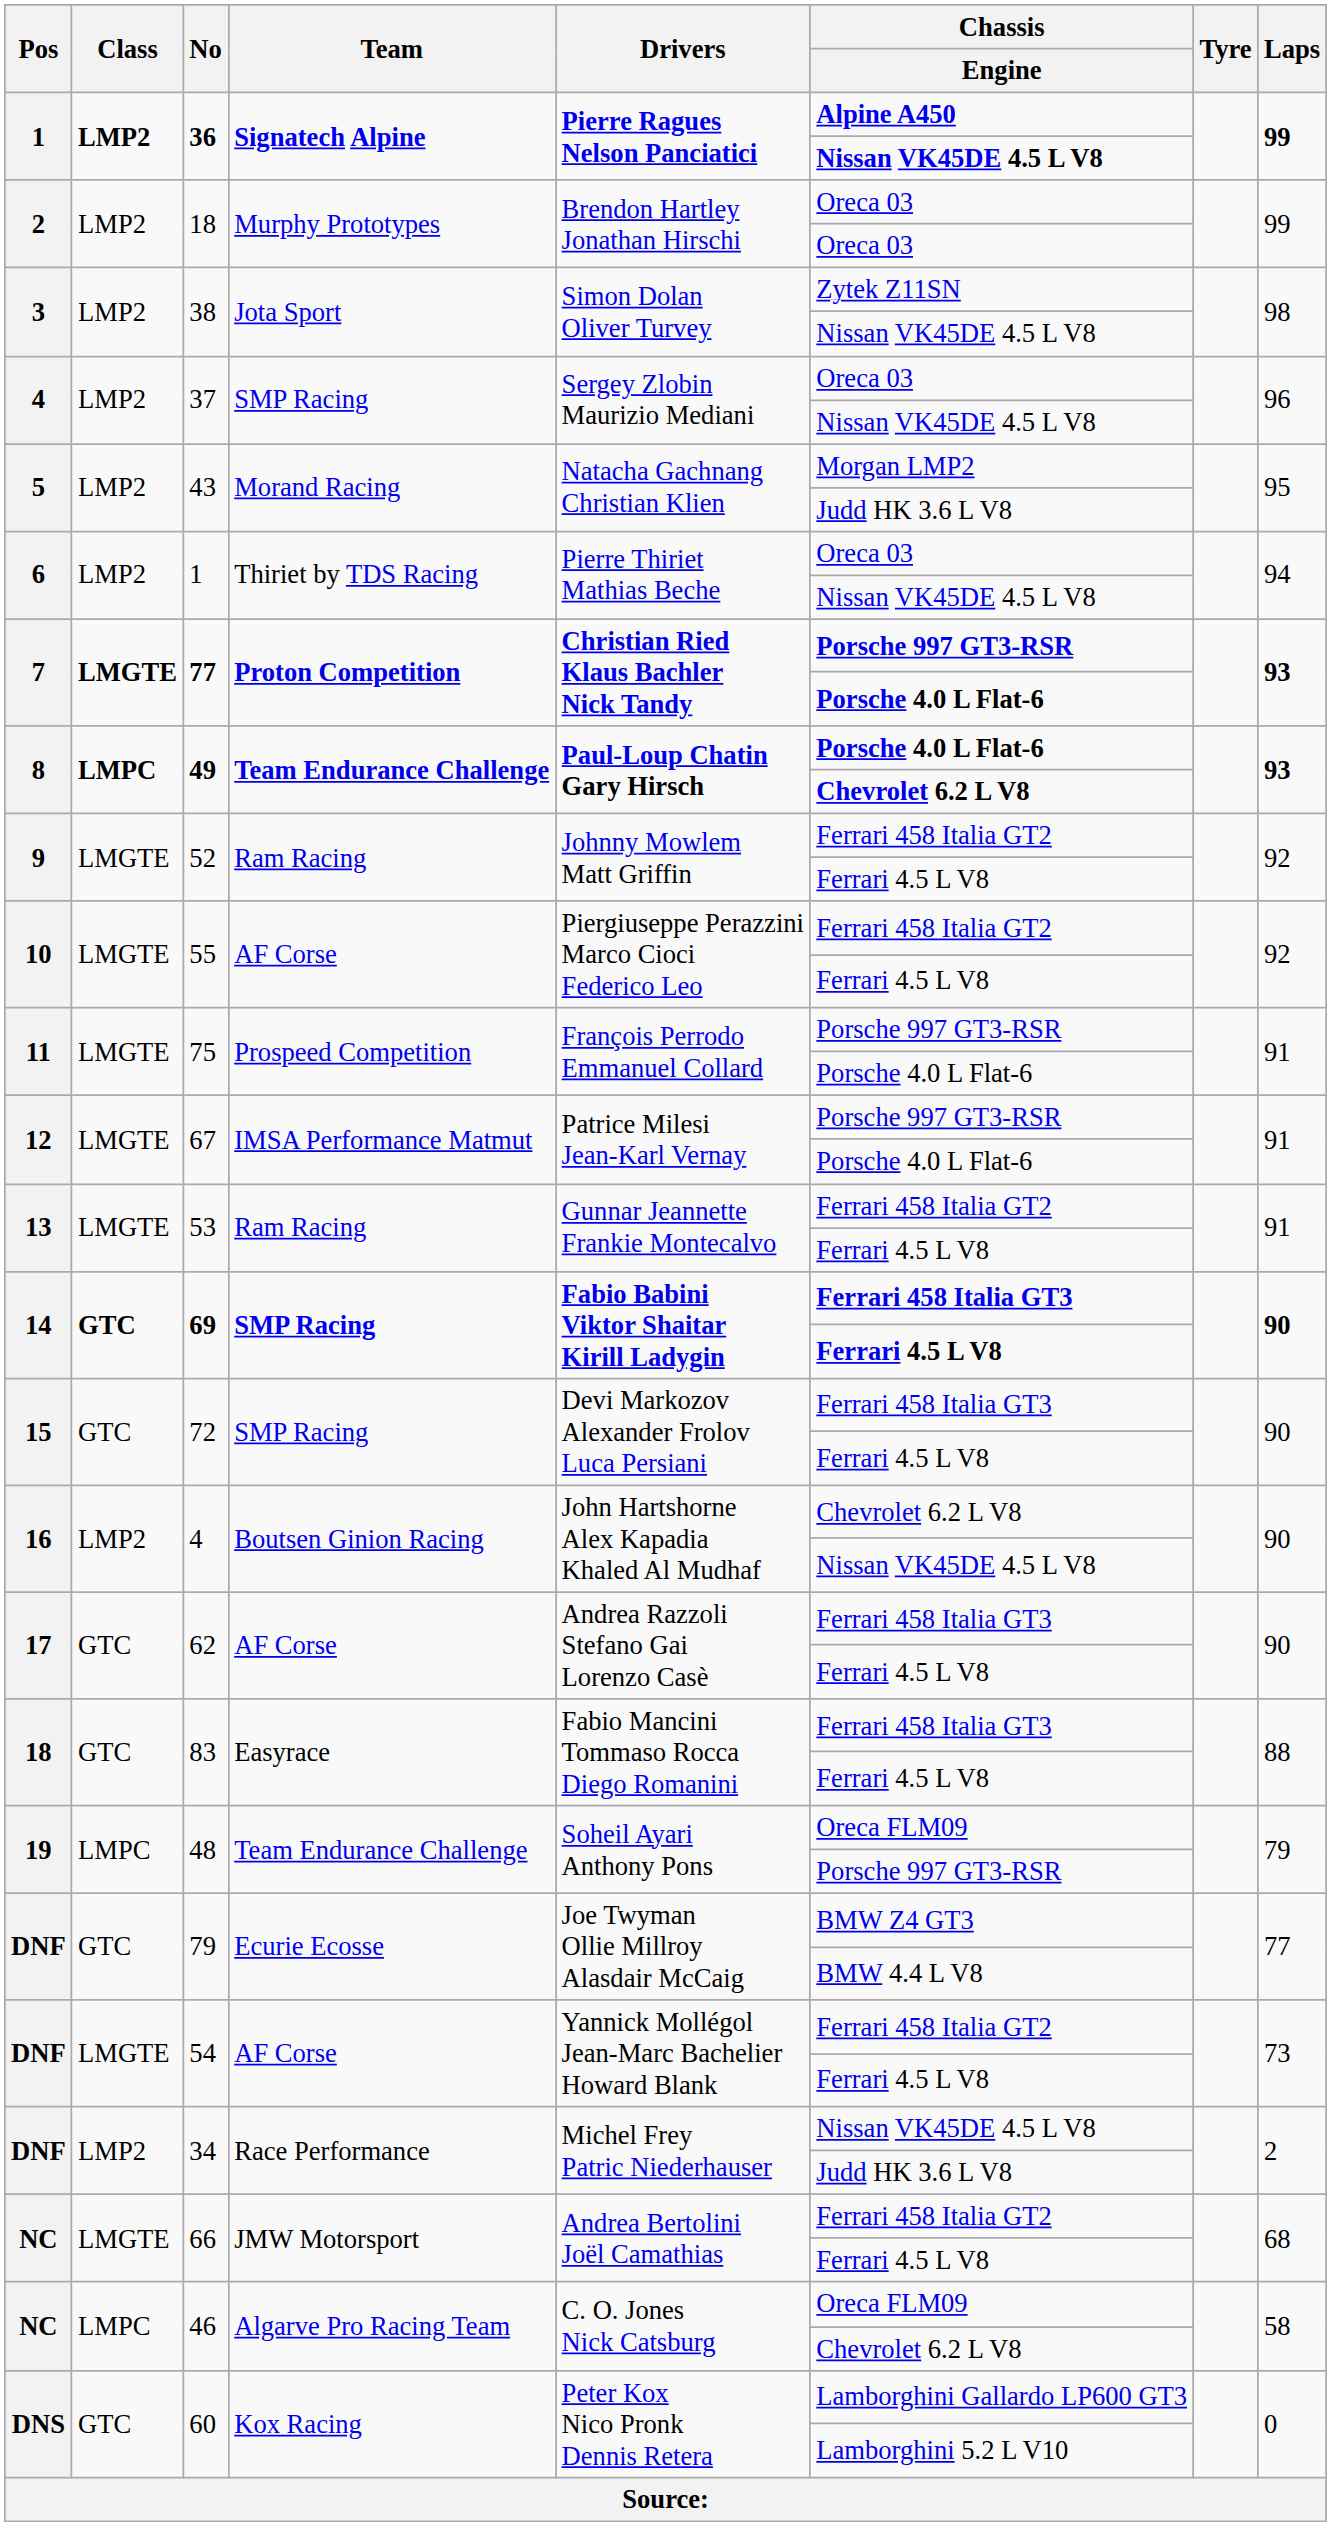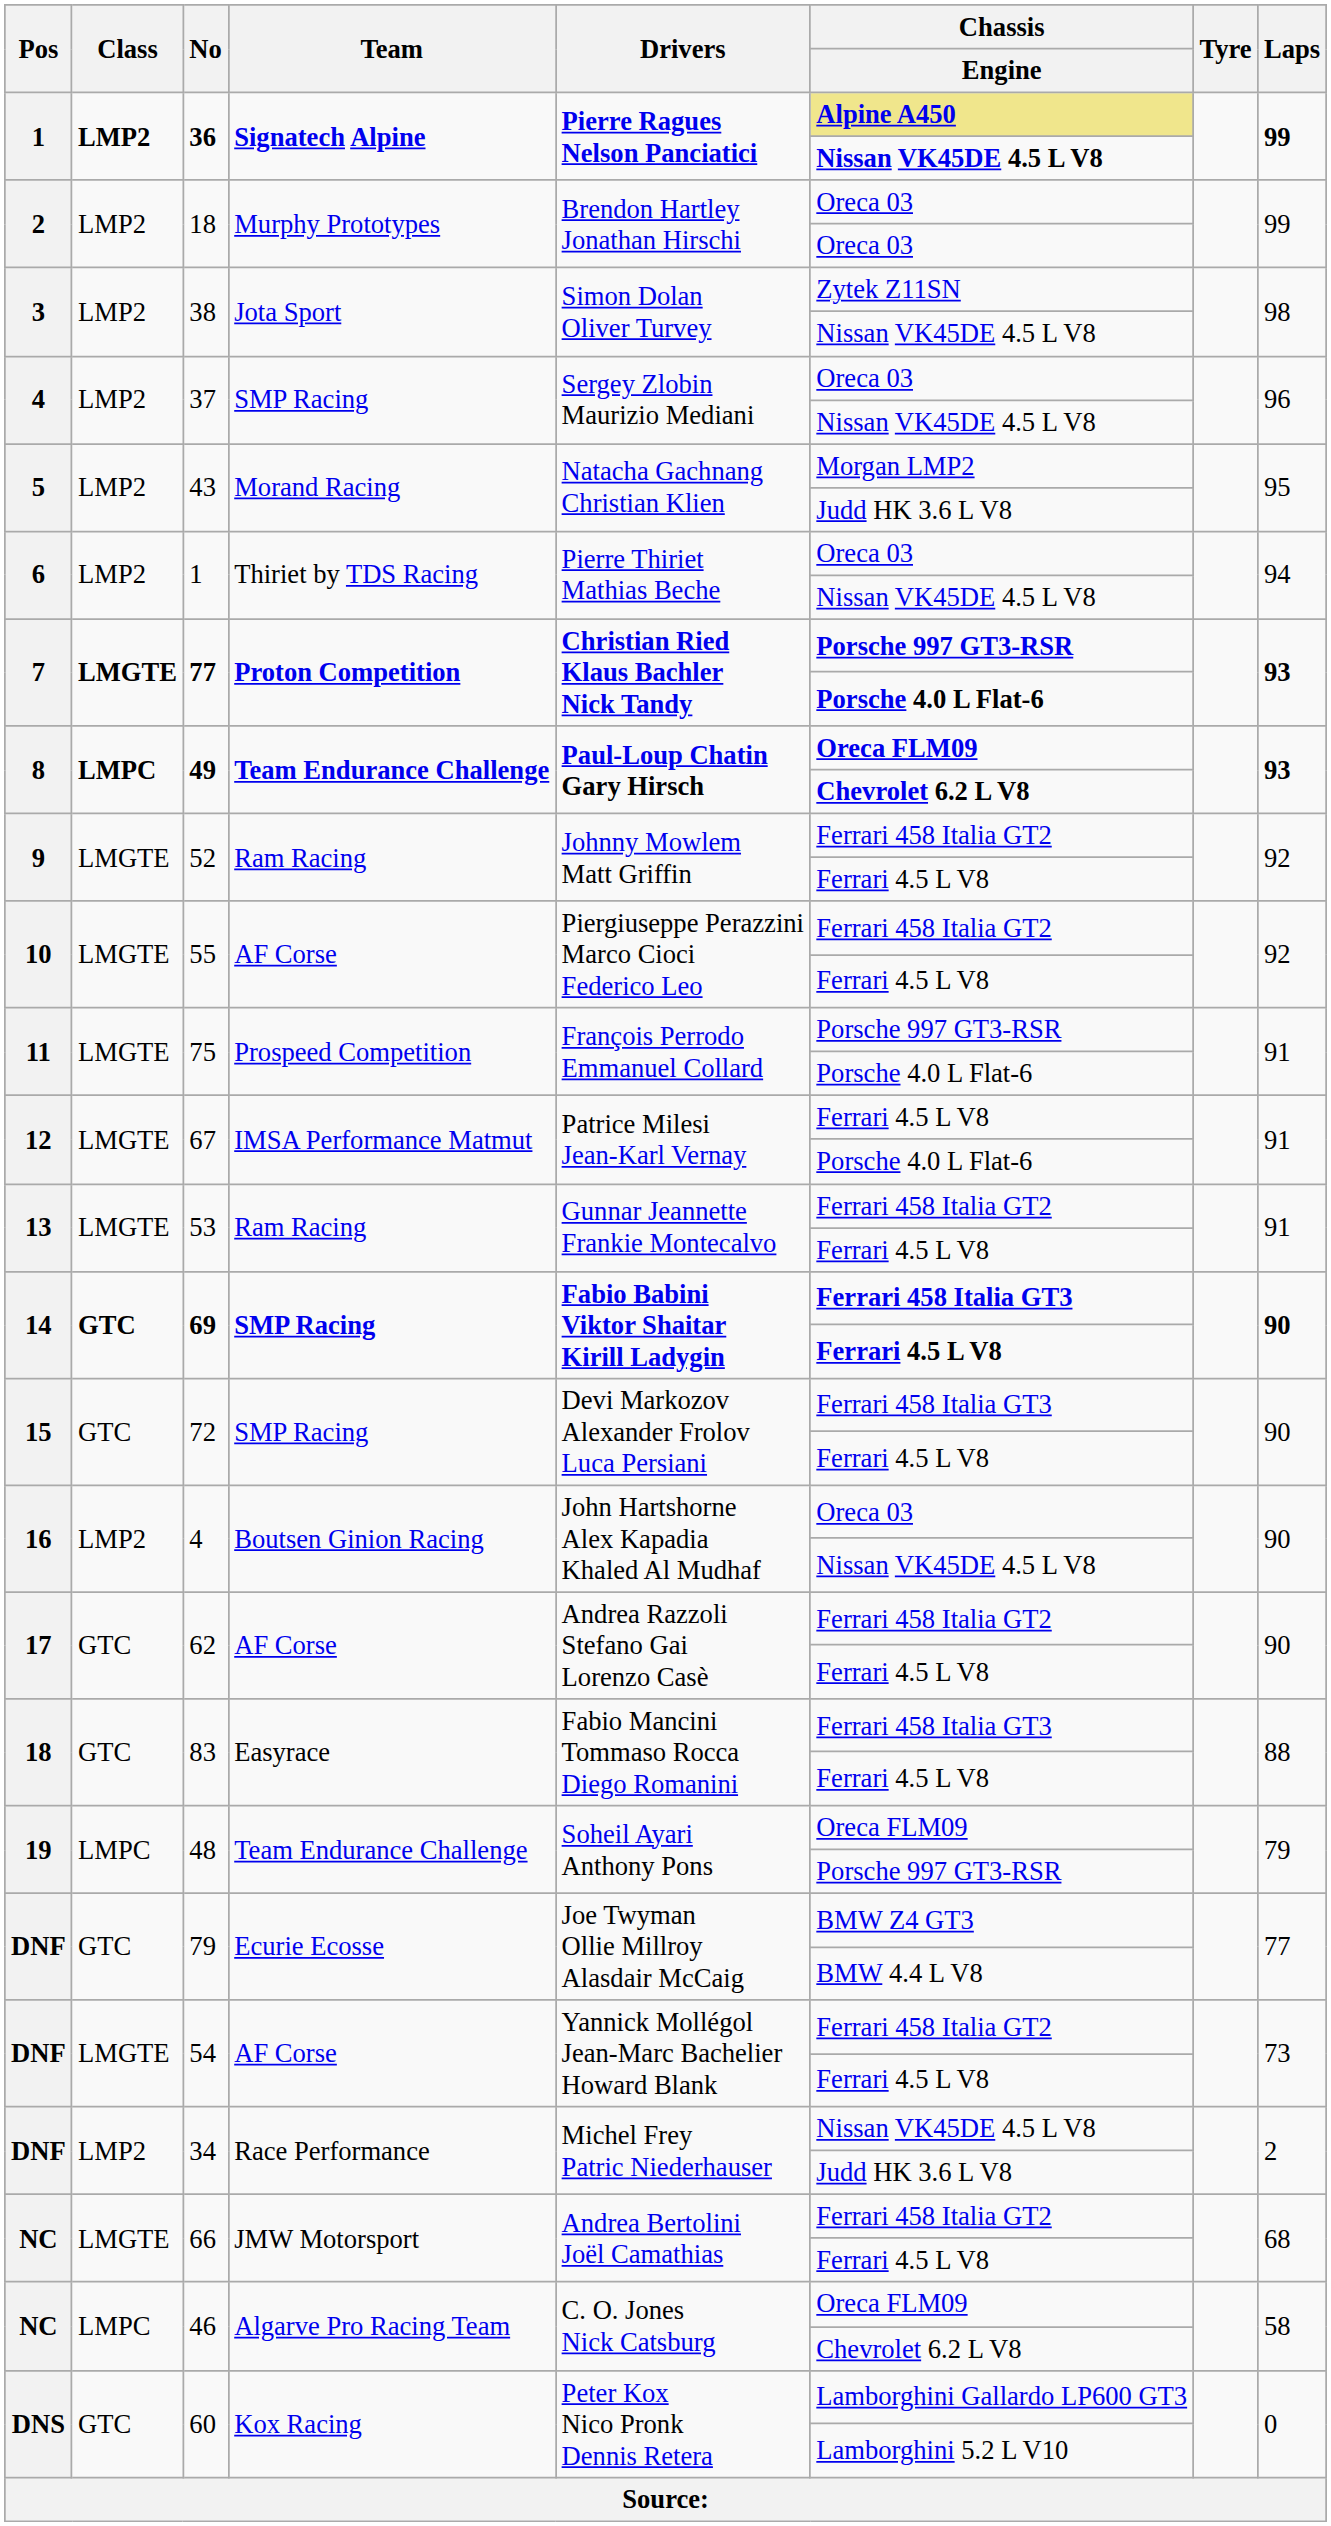(886, 114) no background -> (886, 114) khaki background
(930, 747) Porsche 4.0 L Flat-6 -> (897, 747) Oreca FLM09
(939, 1117) Porsche 997 GT3-RSR -> (903, 1117) Ferrari 4.5 L V8
(919, 1511) Chevrolet 6.2 L V8 -> (865, 1511) Oreca 03
(934, 1618) Ferrari 458 Italia GT3 -> (934, 1618) Ferrari 458 Italia GT2
